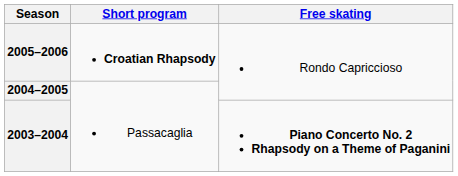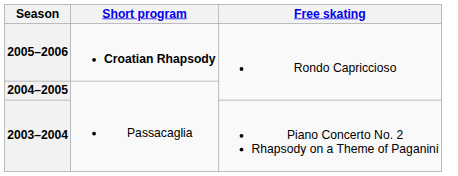(336, 143) bold -> (330, 143) normal
